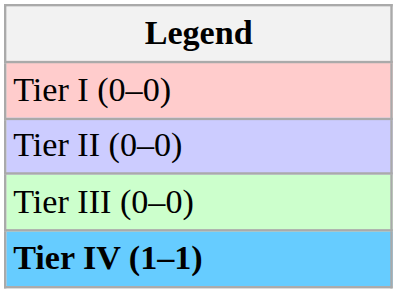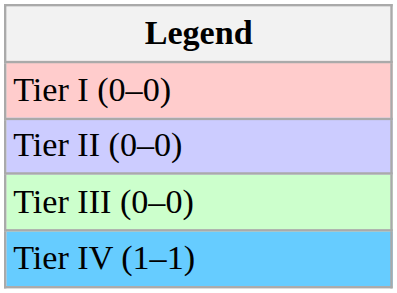(108, 258) bold -> (104, 258) normal
